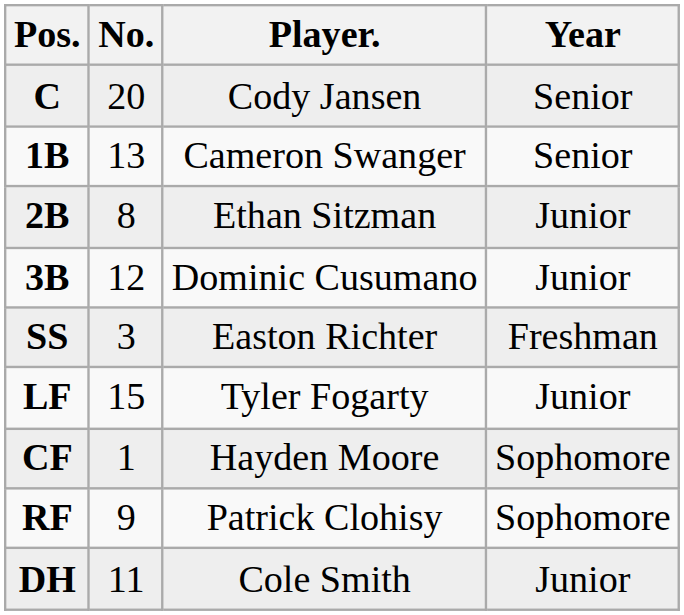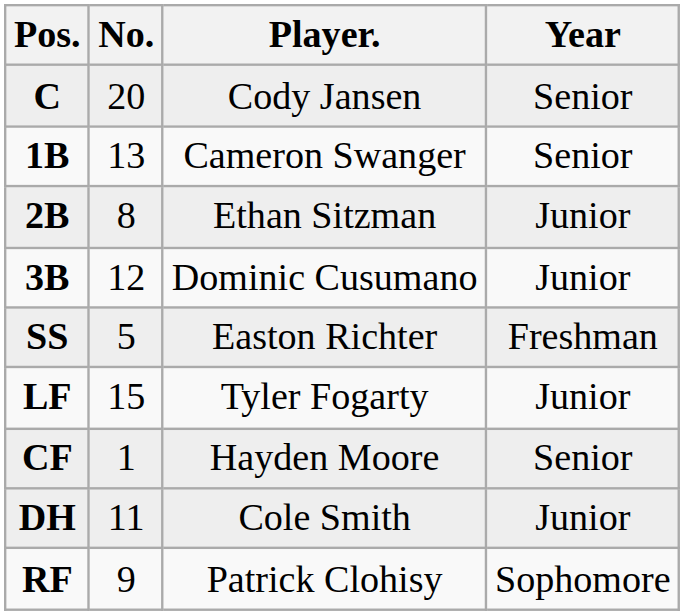(126, 336) 3 -> (126, 336) 5
(583, 457) Sophomore -> (583, 457) Senior
rows swapped: (47, 517) <-> (47, 578)
